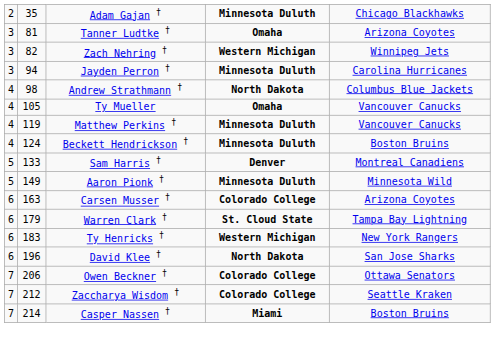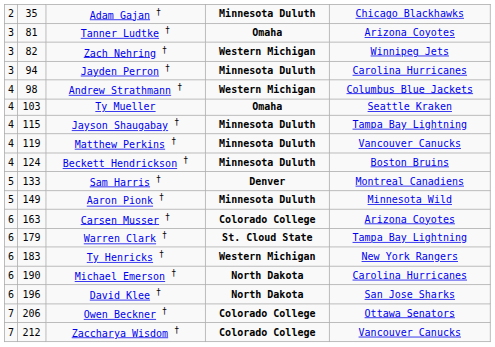(267, 89) North Dakota -> (267, 89) Western Michigan
(32, 107) 105 -> (32, 107) 103
(410, 107) Vancouver Canucks -> (410, 107) Seattle Kraken
+ row: (125, 125)
+ row: (125, 276)
(410, 294) Seattle Kraken -> (410, 332) Vancouver Canucks
- row: (125, 313)
